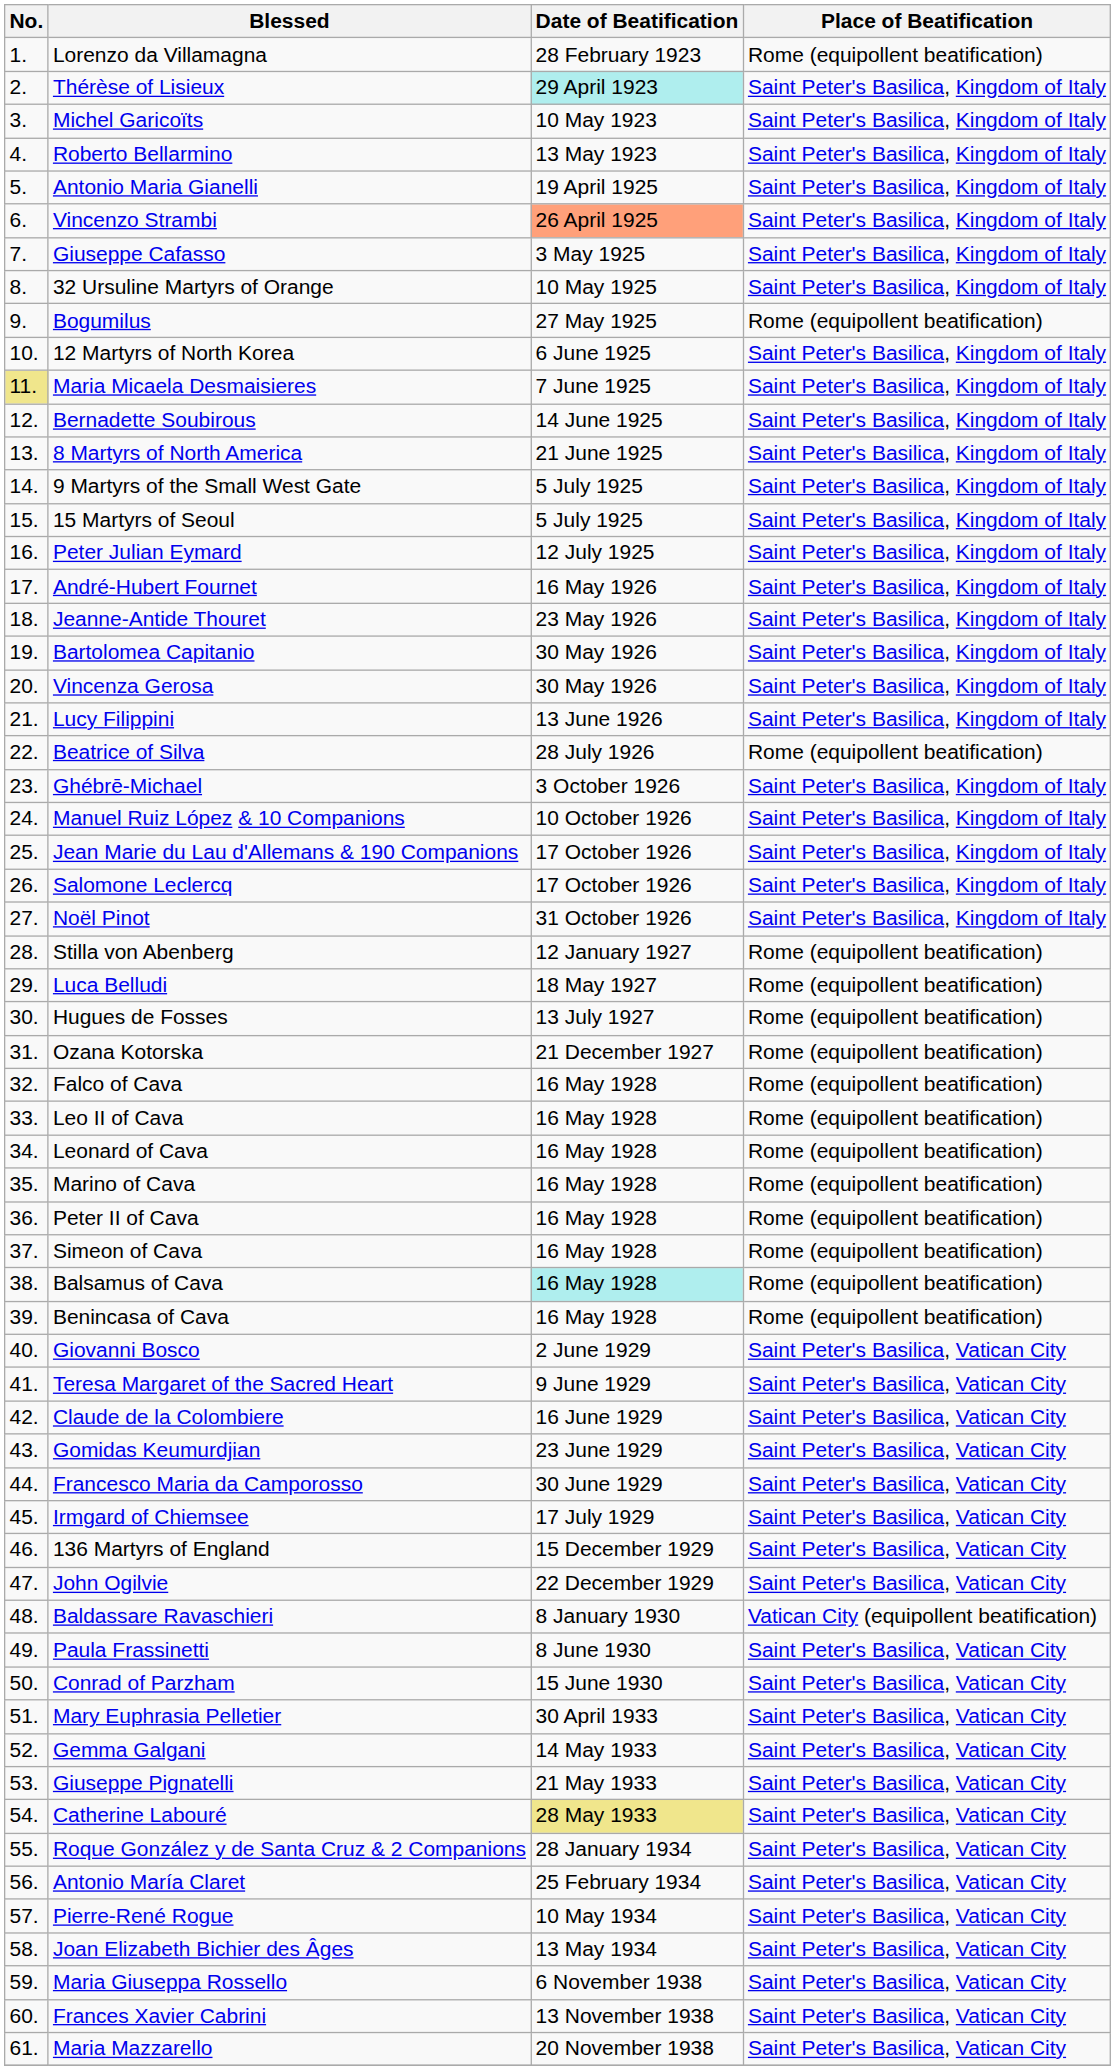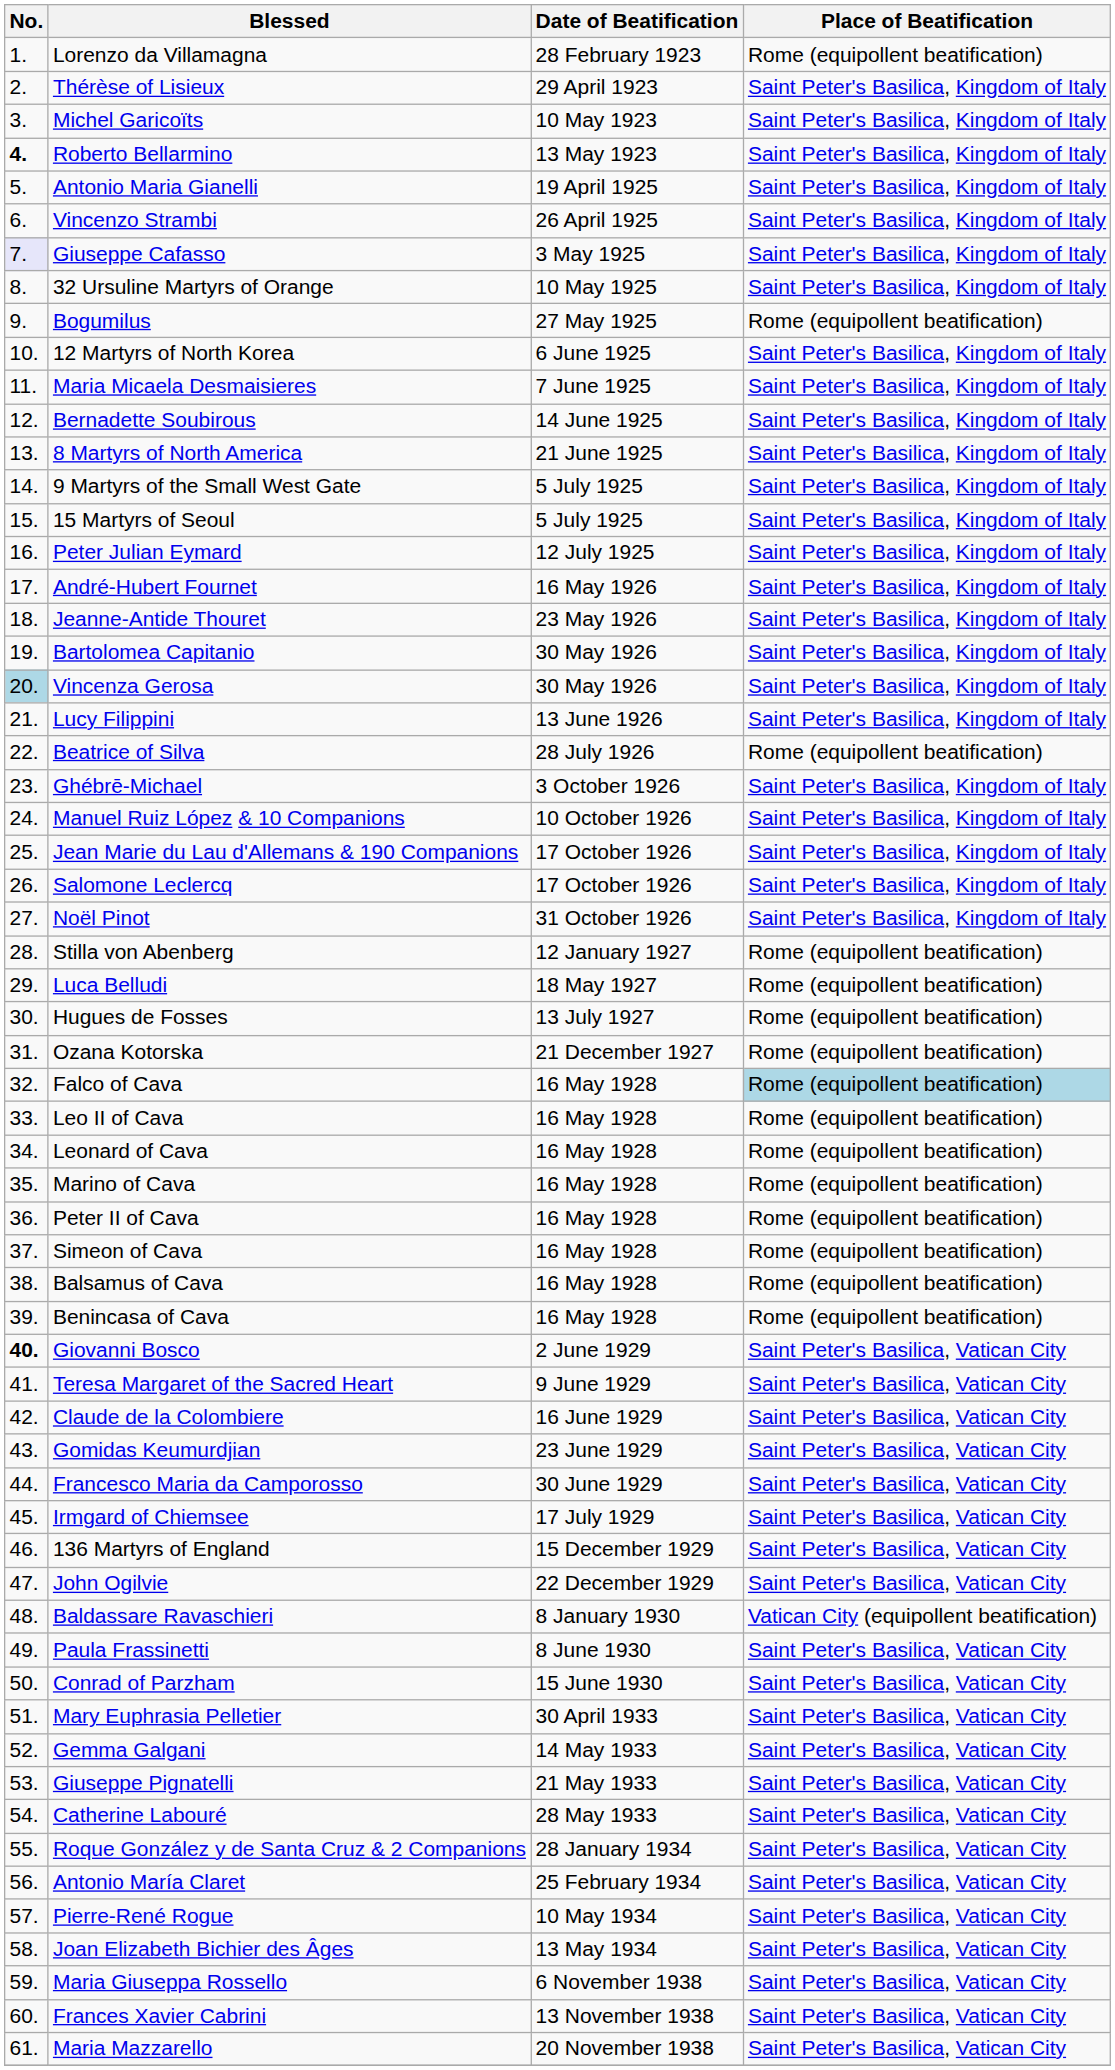(597, 87) paleturquoise background -> (597, 87) no background
(18, 154) normal -> (18, 154) bold
(597, 220) lightsalmon background -> (597, 220) no background
(18, 253) no background -> (18, 253) lavender background
(23, 386) khaki background -> (23, 386) no background
(24, 685) no background -> (24, 685) lightblue background
(895, 1084) no background -> (895, 1084) lightblue background
(596, 1284) paleturquoise background -> (596, 1284) no background
(24, 1350) normal -> (24, 1350) bold
(596, 1816) khaki background -> (596, 1816) no background
